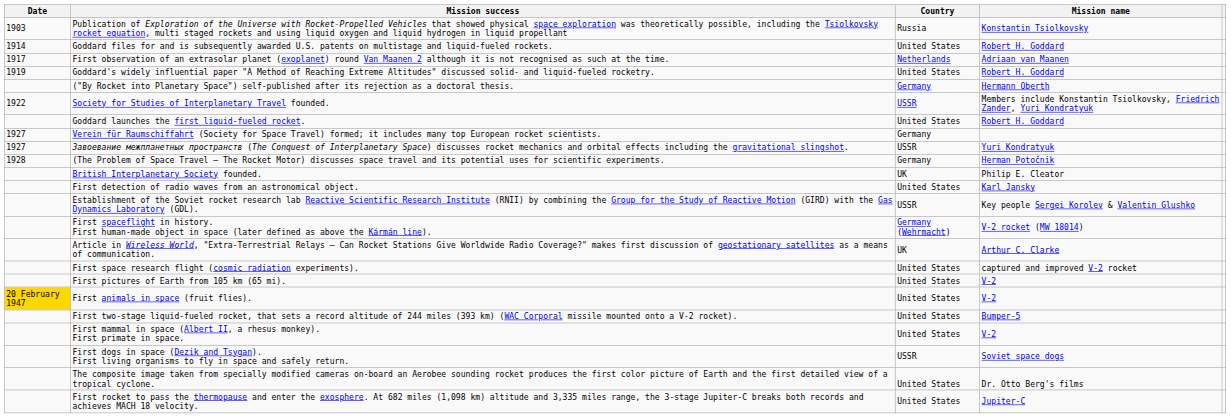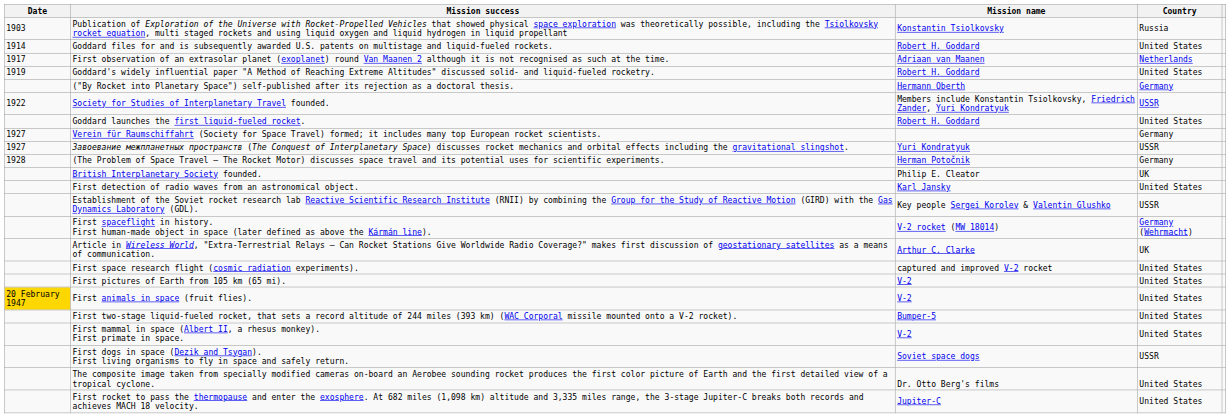columns swapped: (937, 11) <-> (1101, 11)
